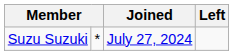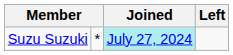(150, 38) no background -> (150, 38) paleturquoise background
